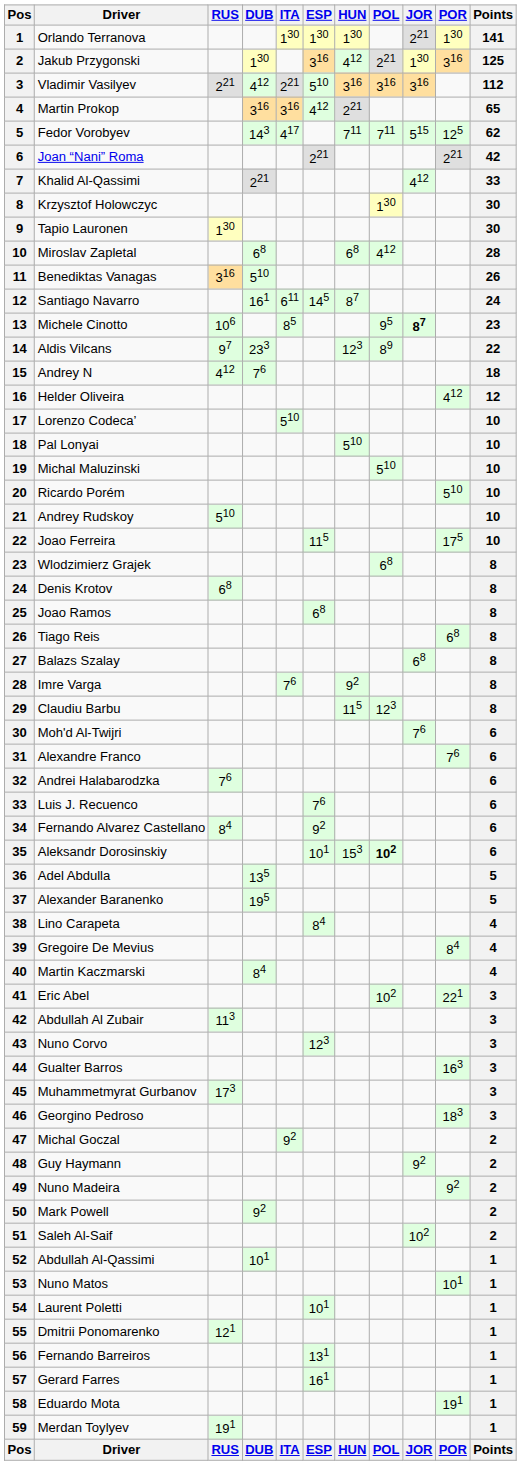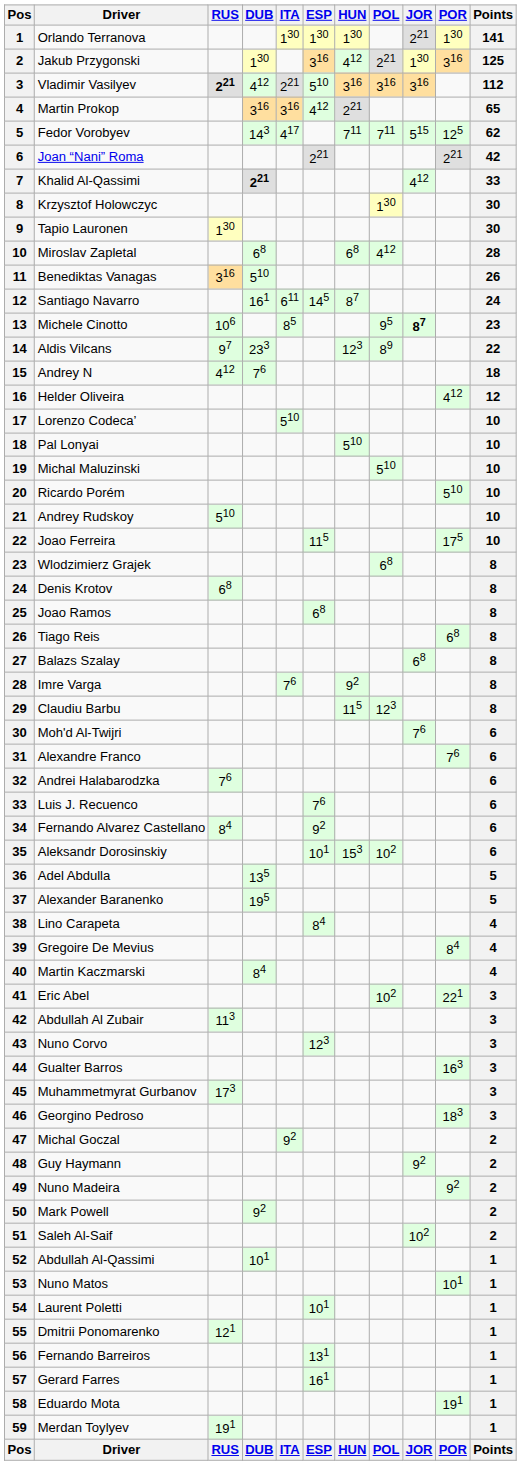(225, 85) normal -> (225, 85) bold
(259, 181) normal -> (259, 181) bold
(386, 852) bold -> (386, 852) normal
